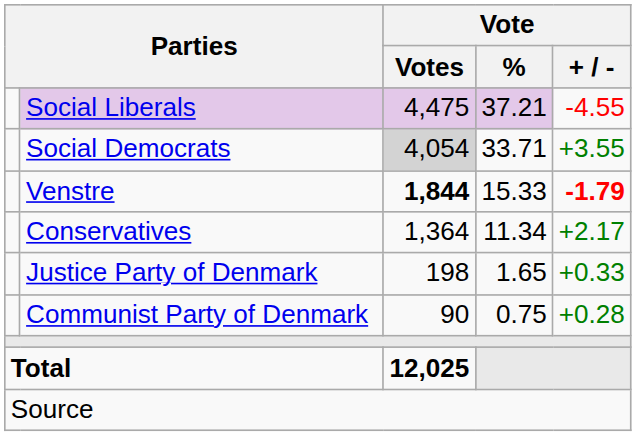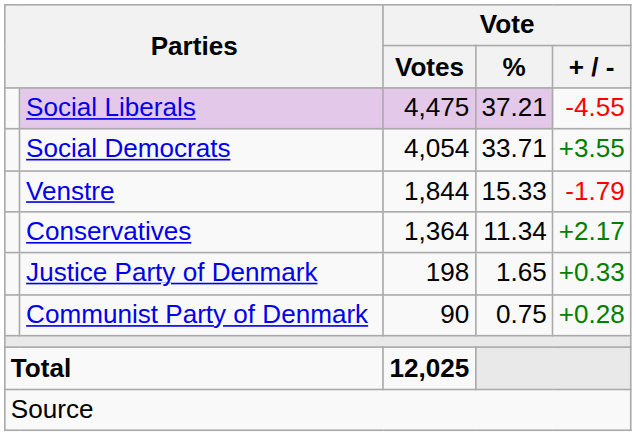(437, 149) lightgrey background -> (437, 149) no background
(437, 190) bold -> (437, 190) normal
(595, 190) bold -> (595, 190) normal
